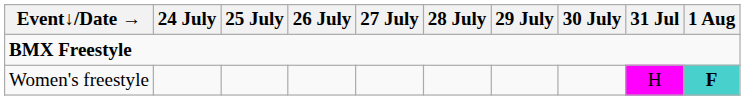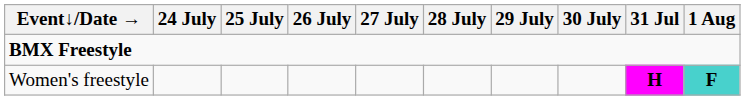(655, 79) normal -> (655, 79) bold
